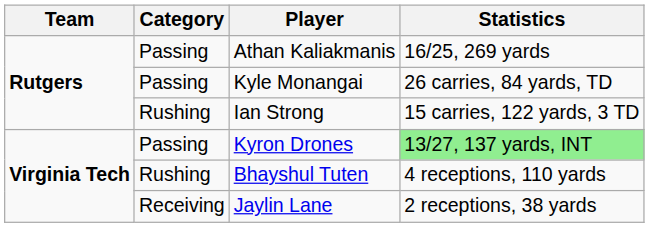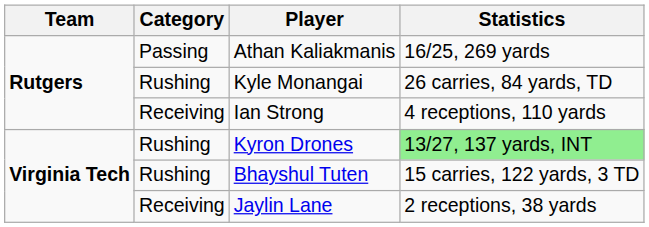(174, 82) Passing -> (175, 82) Rushing
(175, 113) Rushing -> (182, 113) Receiving
(522, 113) 15 carries, 122 yards, 3 TD -> (505, 113) 4 receptions, 110 yards
(174, 144) Passing -> (175, 144) Rushing
(505, 175) 4 receptions, 110 yards -> (522, 175) 15 carries, 122 yards, 3 TD
